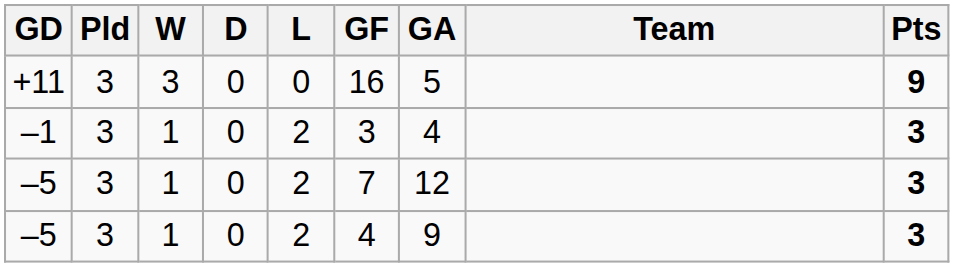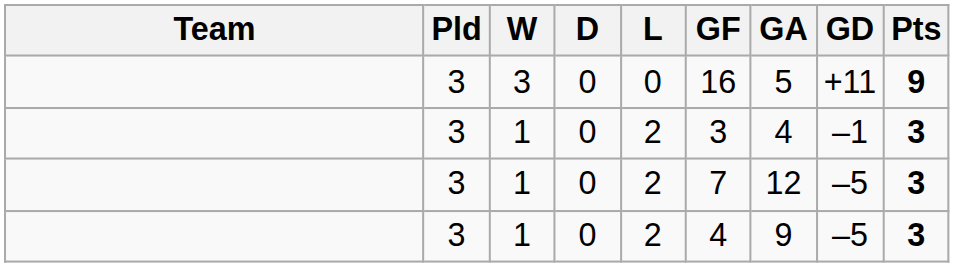columns swapped: (674, 30) <-> (39, 30)
